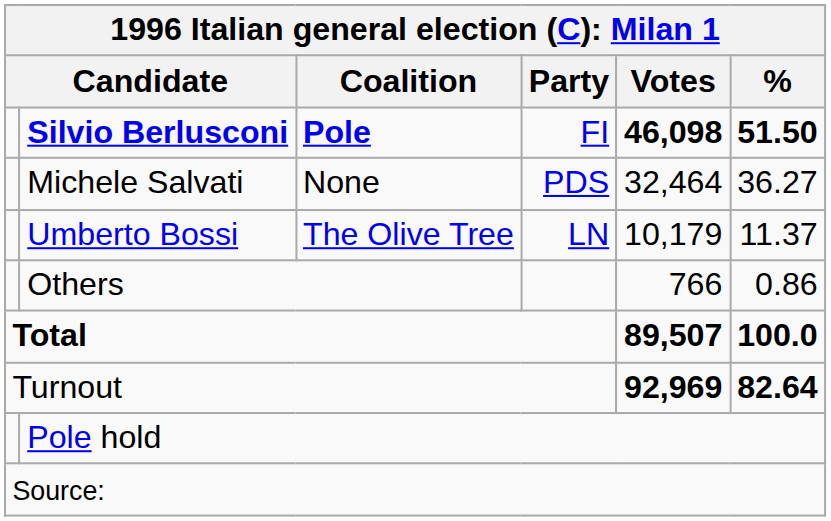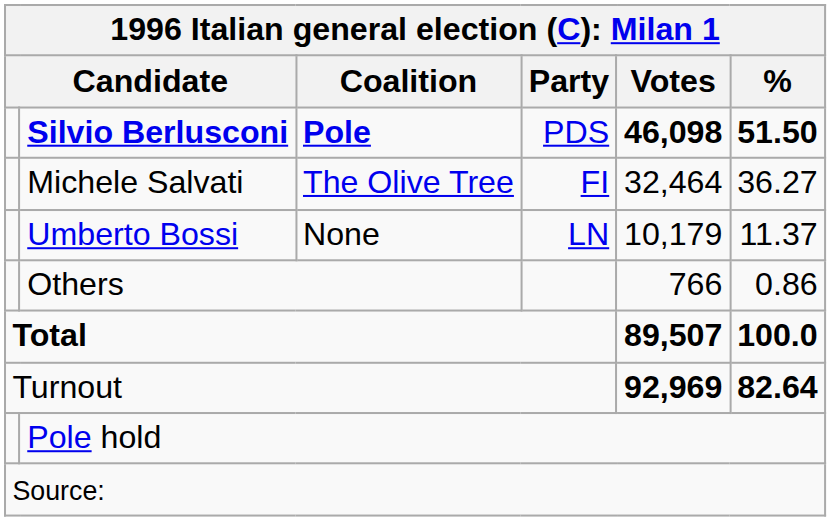(595, 132) FI -> (576, 132) PDS
(341, 183) None -> (408, 183) The Olive Tree
(576, 183) PDS -> (595, 183) FI
(408, 234) The Olive Tree -> (341, 234) None
